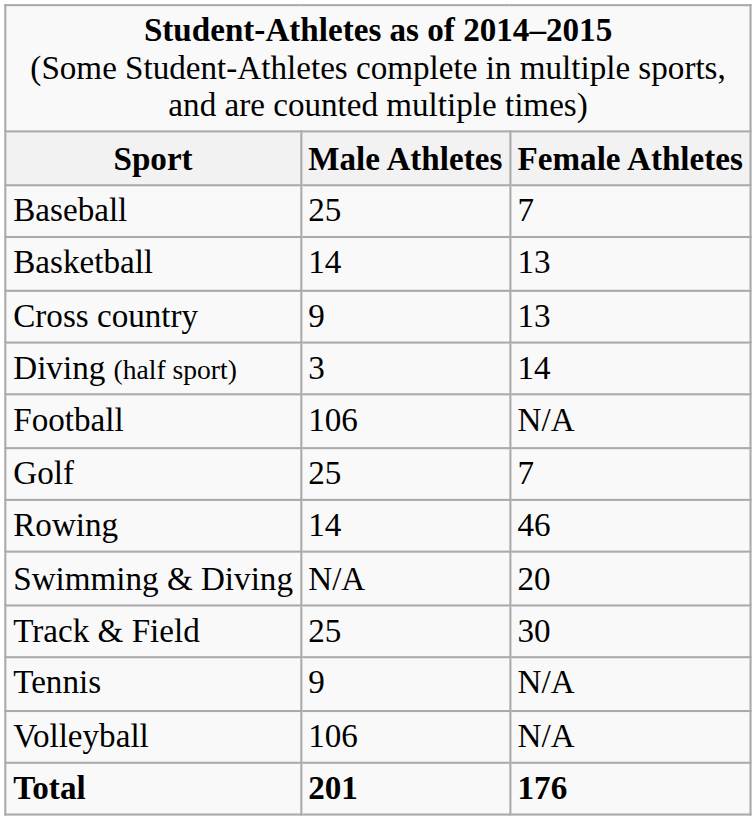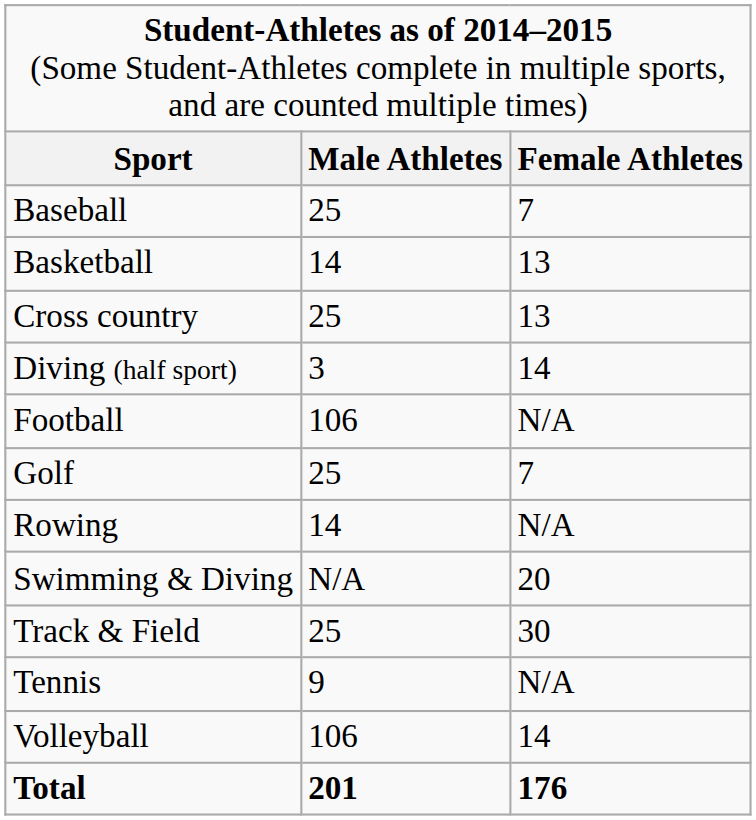(317, 315) 9 -> (325, 315) 25
(534, 525) 46 -> (546, 525) N/A
(546, 735) N/A -> (534, 735) 14
